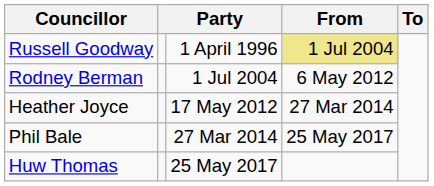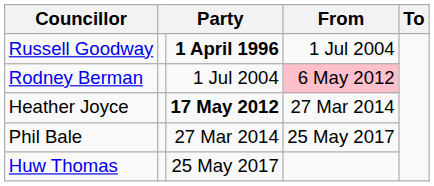(229, 48) normal -> (227, 48) bold
(351, 48) khaki background -> (352, 48) no background
(345, 78) no background -> (346, 78) pink background
(224, 107) normal -> (225, 107) bold
